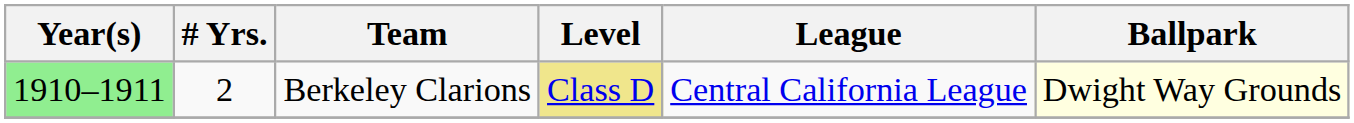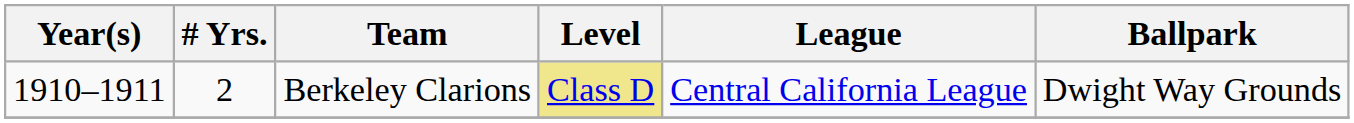(89, 89) lightgreen background -> (89, 89) no background
(1192, 89) lightyellow background -> (1192, 89) no background
